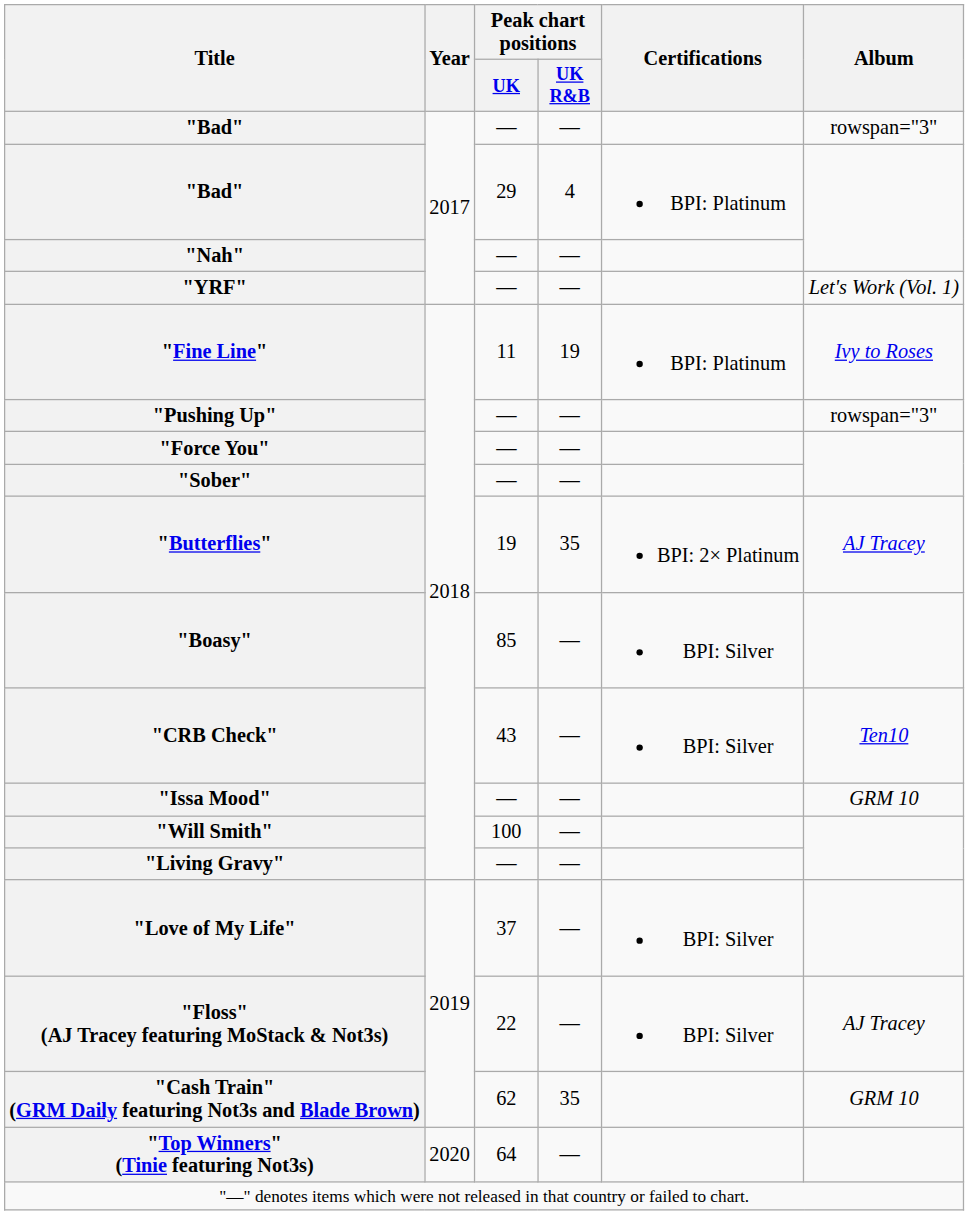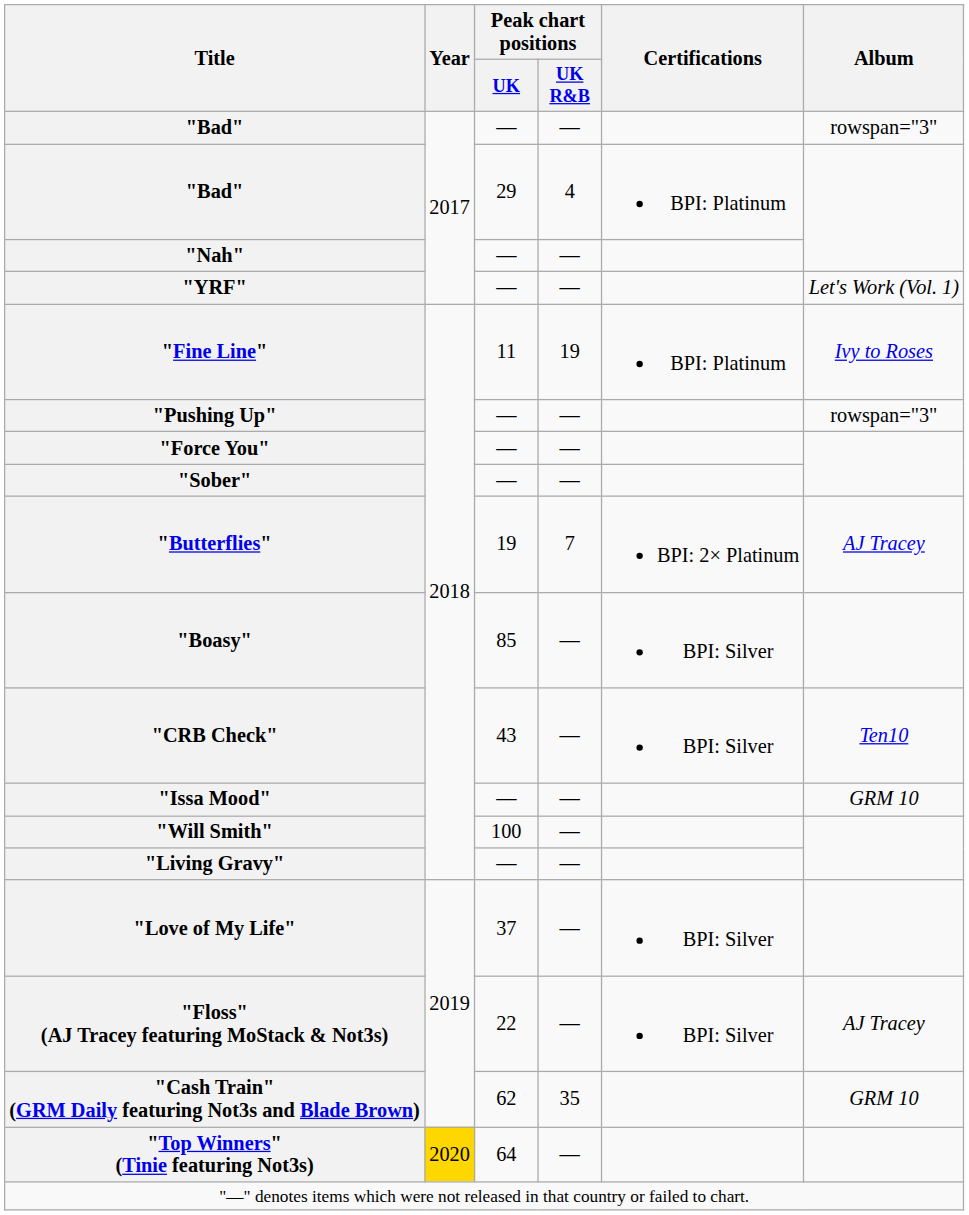(570, 544) 35 -> (570, 544) 7
(450, 1154) no background -> (450, 1154) gold background
